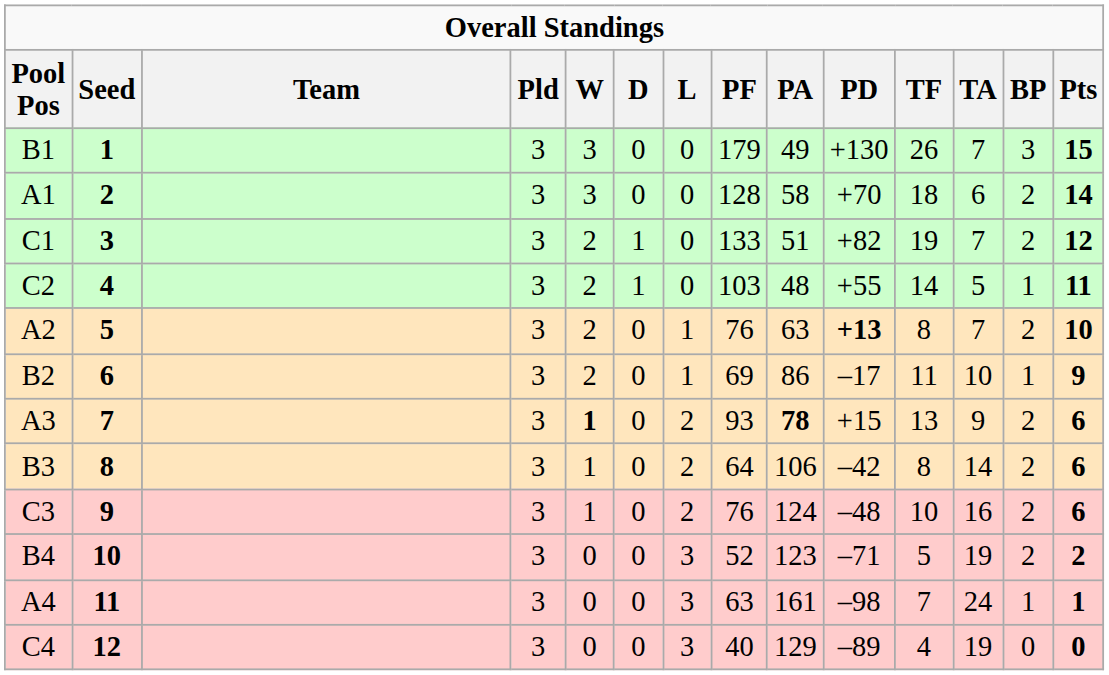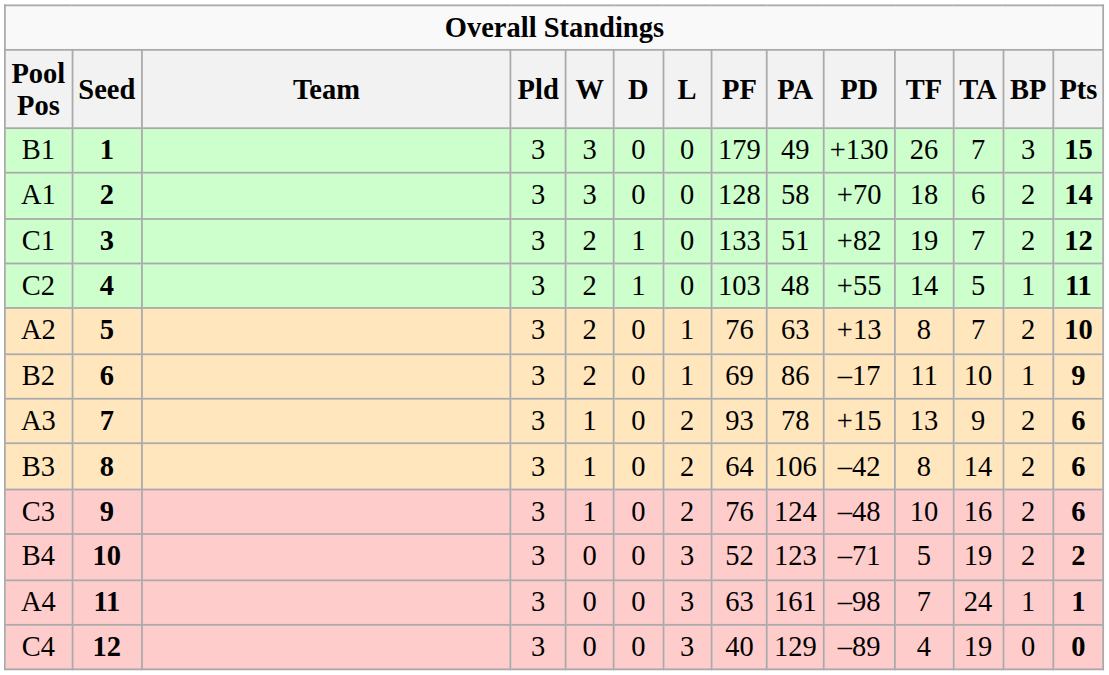(859, 330) bold -> (859, 330) normal
(590, 420) bold -> (590, 420) normal
(795, 420) bold -> (795, 420) normal
